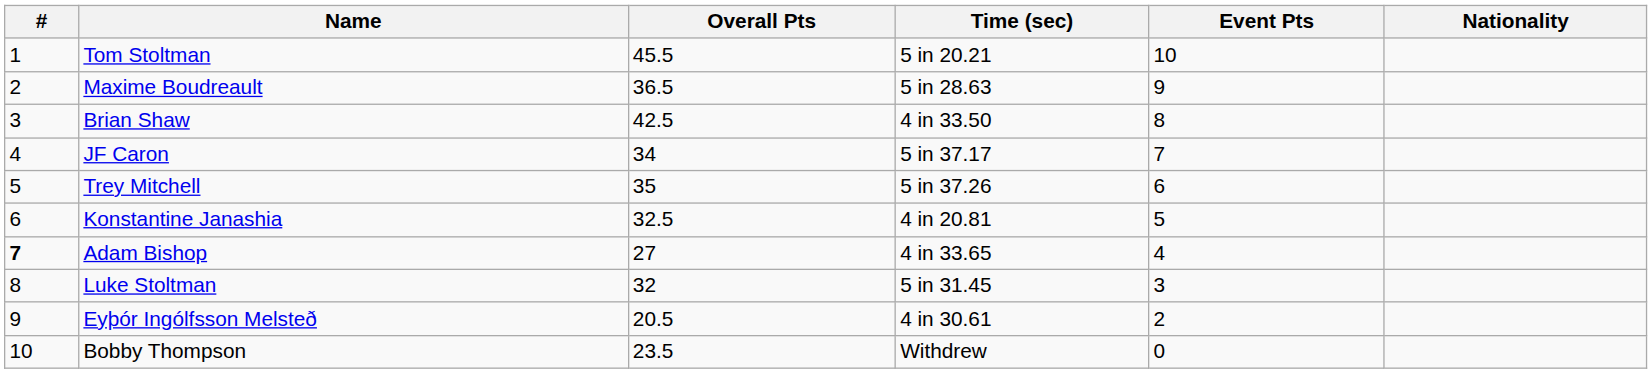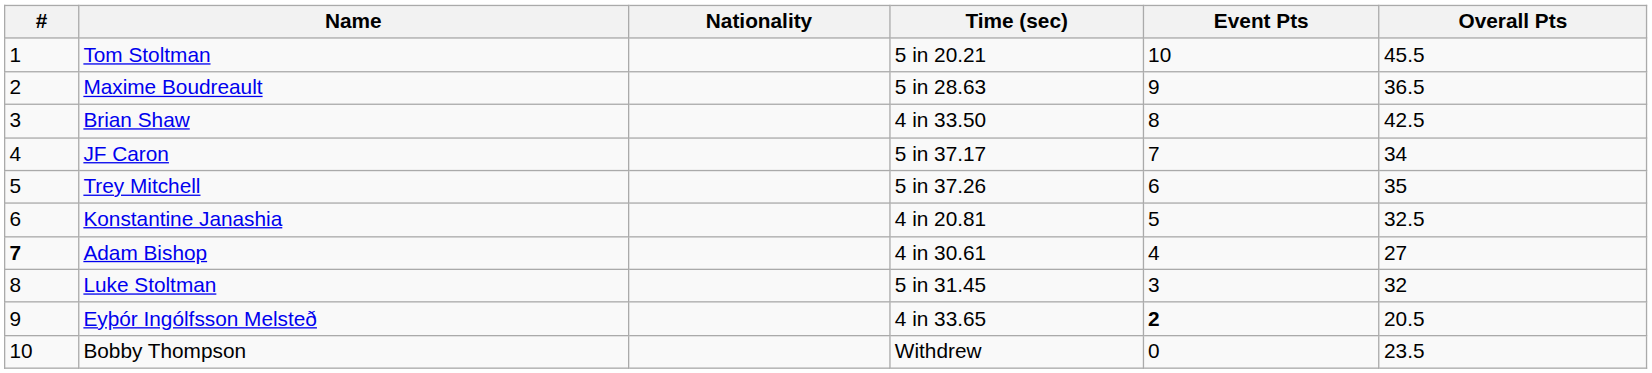columns swapped: (1516, 21) <-> (762, 21)
(946, 252) 4 in 33.65 -> (940, 252) 4 in 30.61
(946, 318) 4 in 30.61 -> (940, 318) 4 in 33.65
(1159, 318) normal -> (1154, 318) bold
